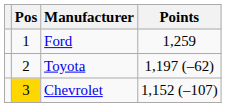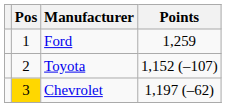(179, 66) 1,197 (–62) -> (179, 66) 1,152 (–107)
(179, 90) 1,152 (–107) -> (179, 90) 1,197 (–62)
